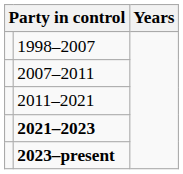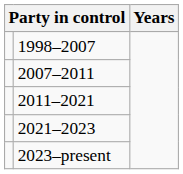(56, 127) bold -> (57, 127) normal
(66, 155) bold -> (64, 155) normal
